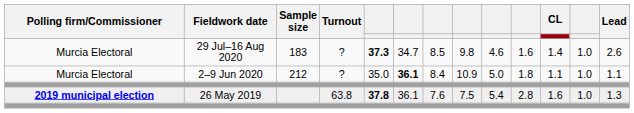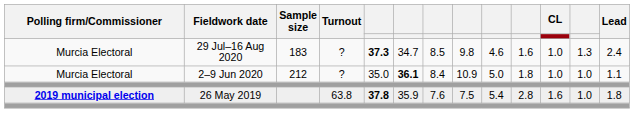(555, 52) 1.4 -> (555, 52) 1.0
(585, 52) 1.0 -> (585, 52) 1.3
(614, 52) 2.6 -> (614, 52) 2.4
(555, 74) 1.1 -> (555, 74) 1.0
(408, 95) 36.1 -> (408, 95) 35.9
(614, 95) 1.3 -> (614, 95) 1.8
